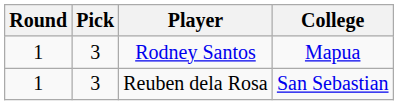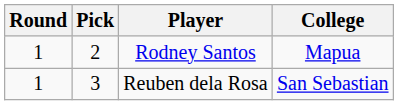(95, 52) 3 -> (95, 52) 2
